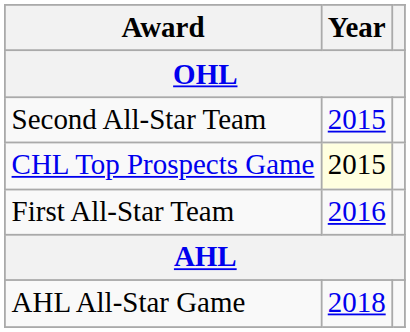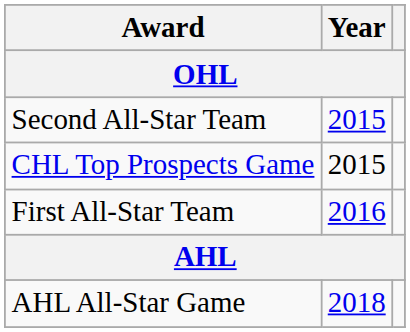(357, 165) lightyellow background -> (357, 165) no background
